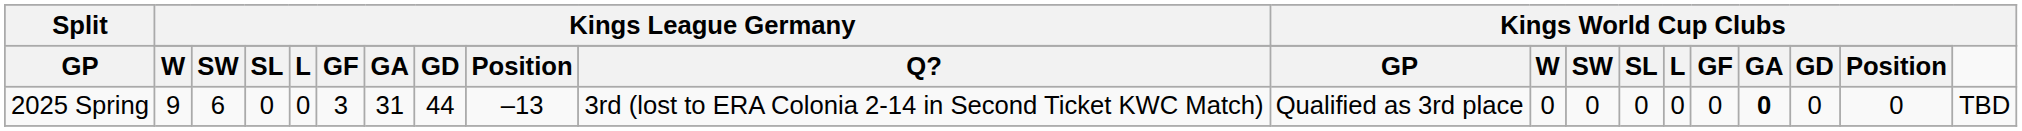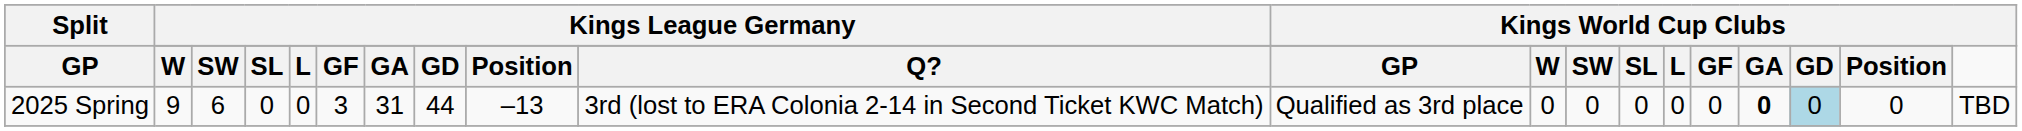(1815, 107) no background -> (1815, 107) lightblue background
